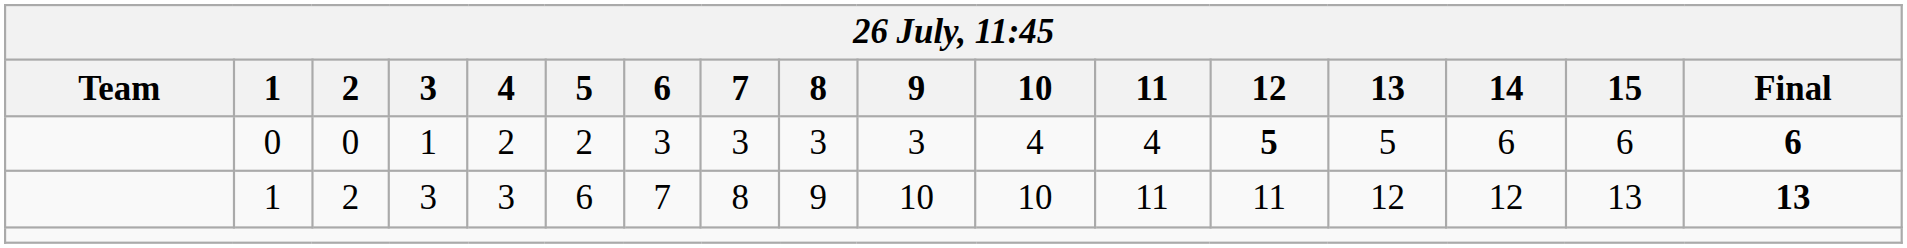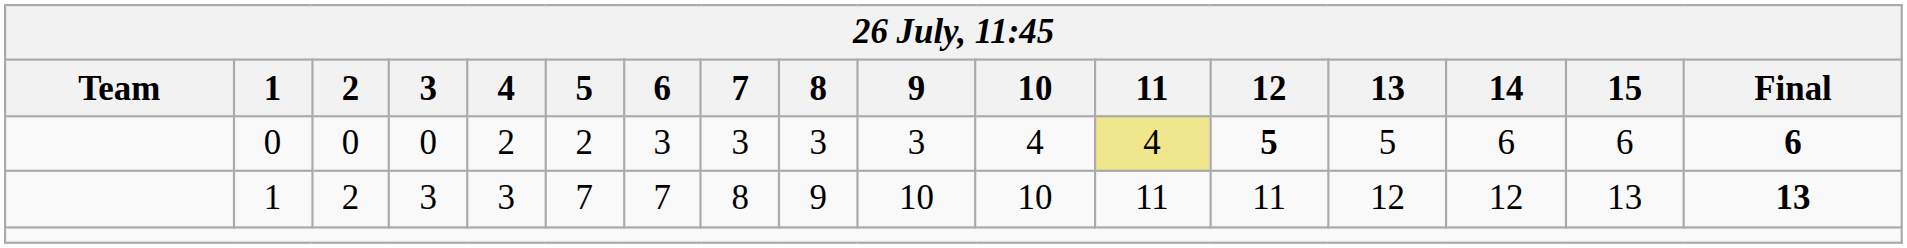(428, 142) 1 -> (428, 142) 0
(1152, 142) no background -> (1152, 142) khaki background
(584, 198) 6 -> (584, 198) 7
